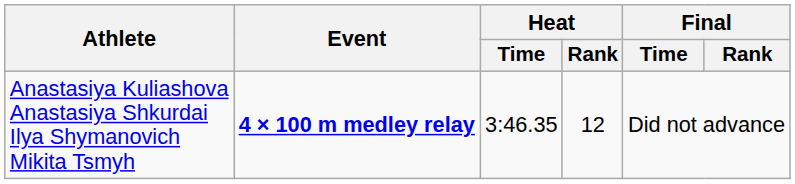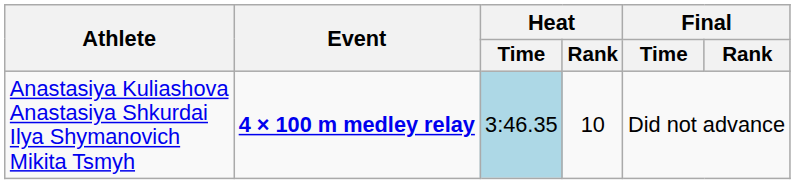(521, 125) no background -> (521, 125) lightblue background
(593, 125) 12 -> (593, 125) 10
